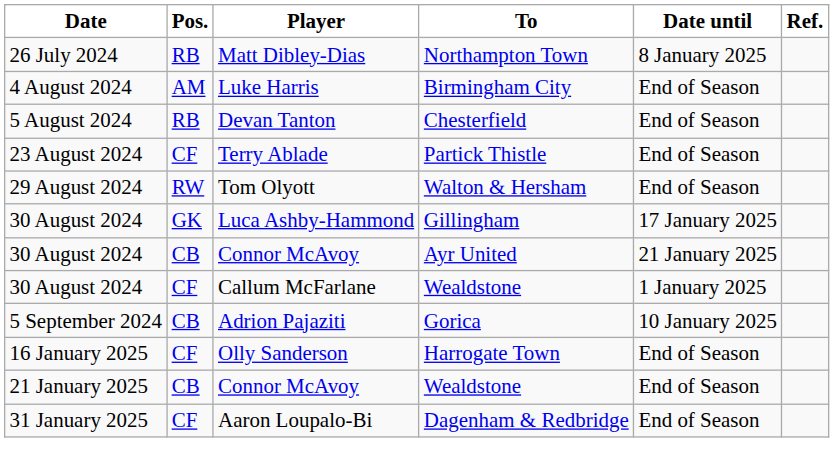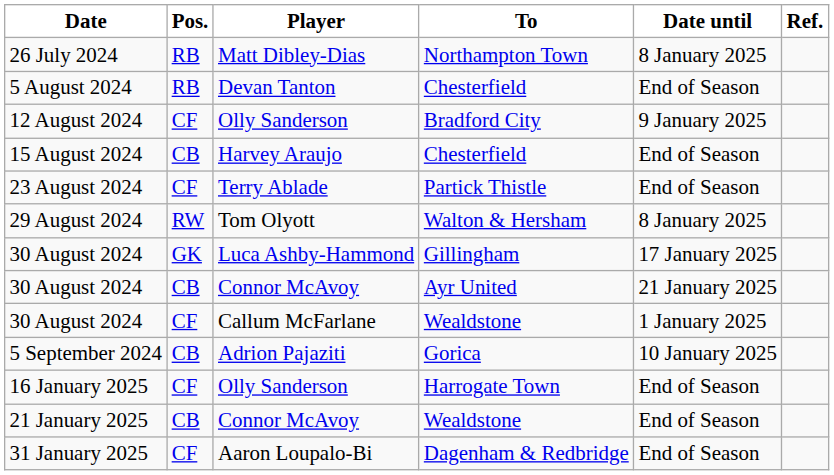- row: (71, 87)
+ row: (76, 120)
+ row: (76, 154)
(699, 187) End of Season -> (702, 220) 8 January 2025
